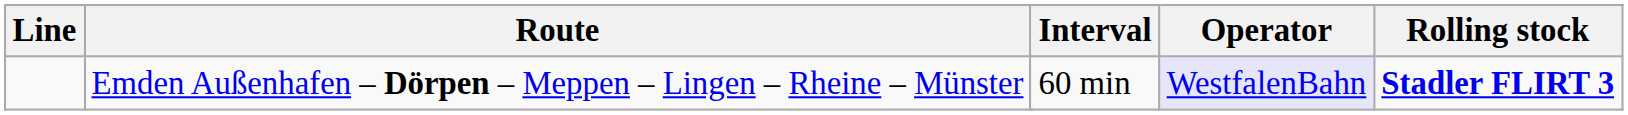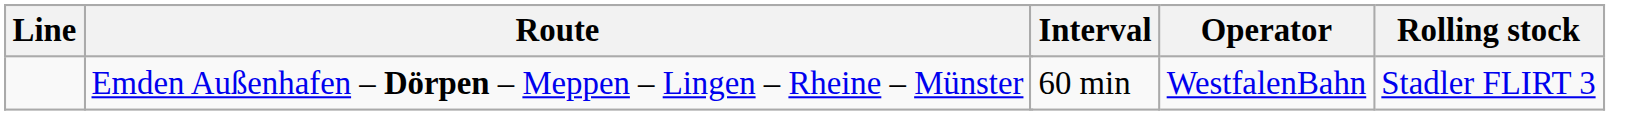(1266, 82) lavender background -> (1266, 82) no background
(1498, 82) bold -> (1488, 82) normal
